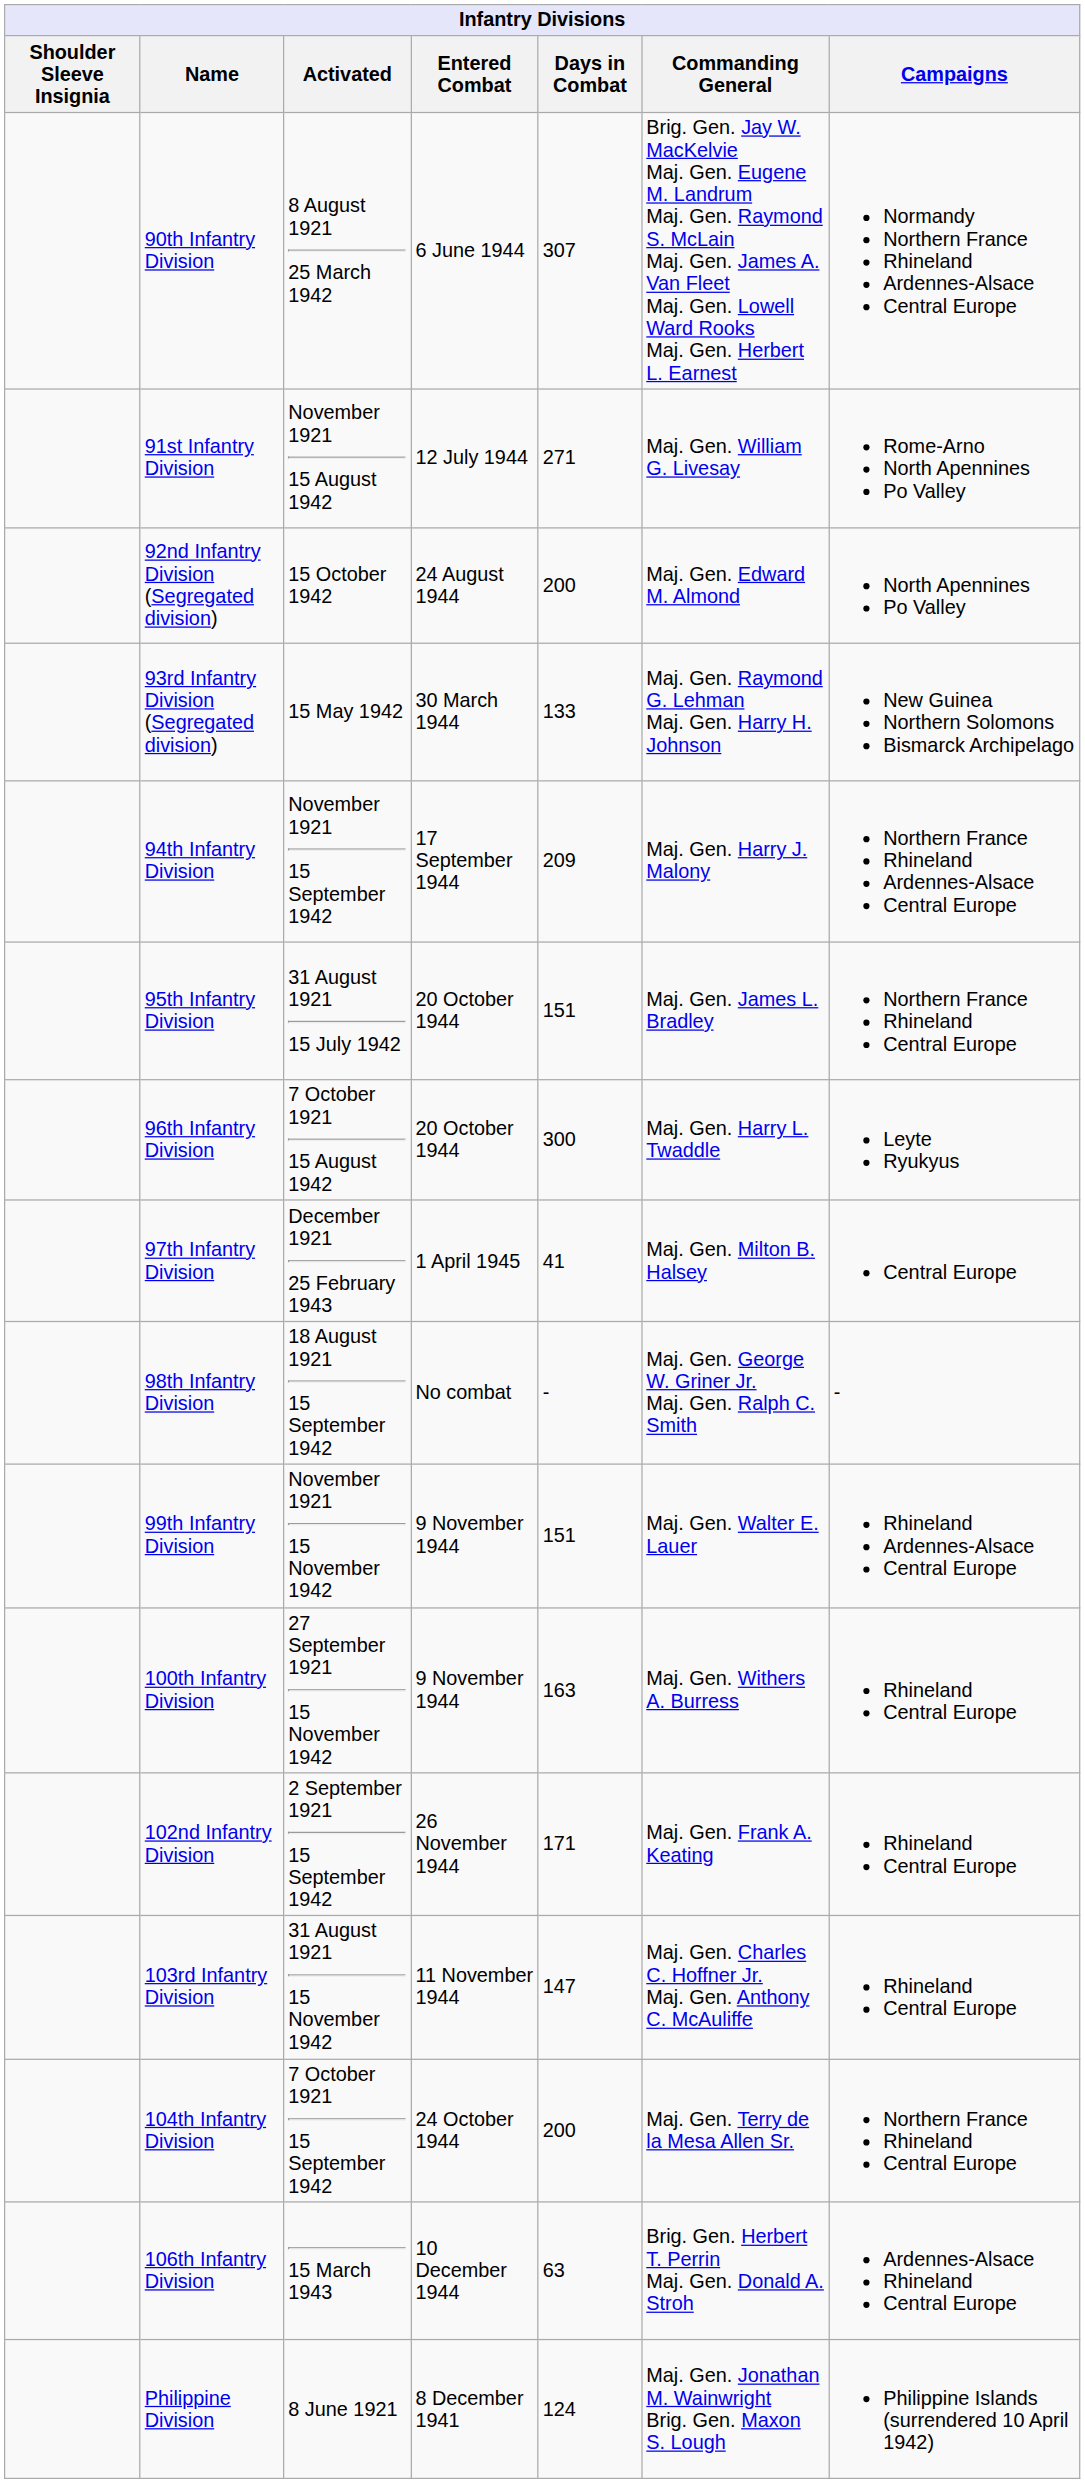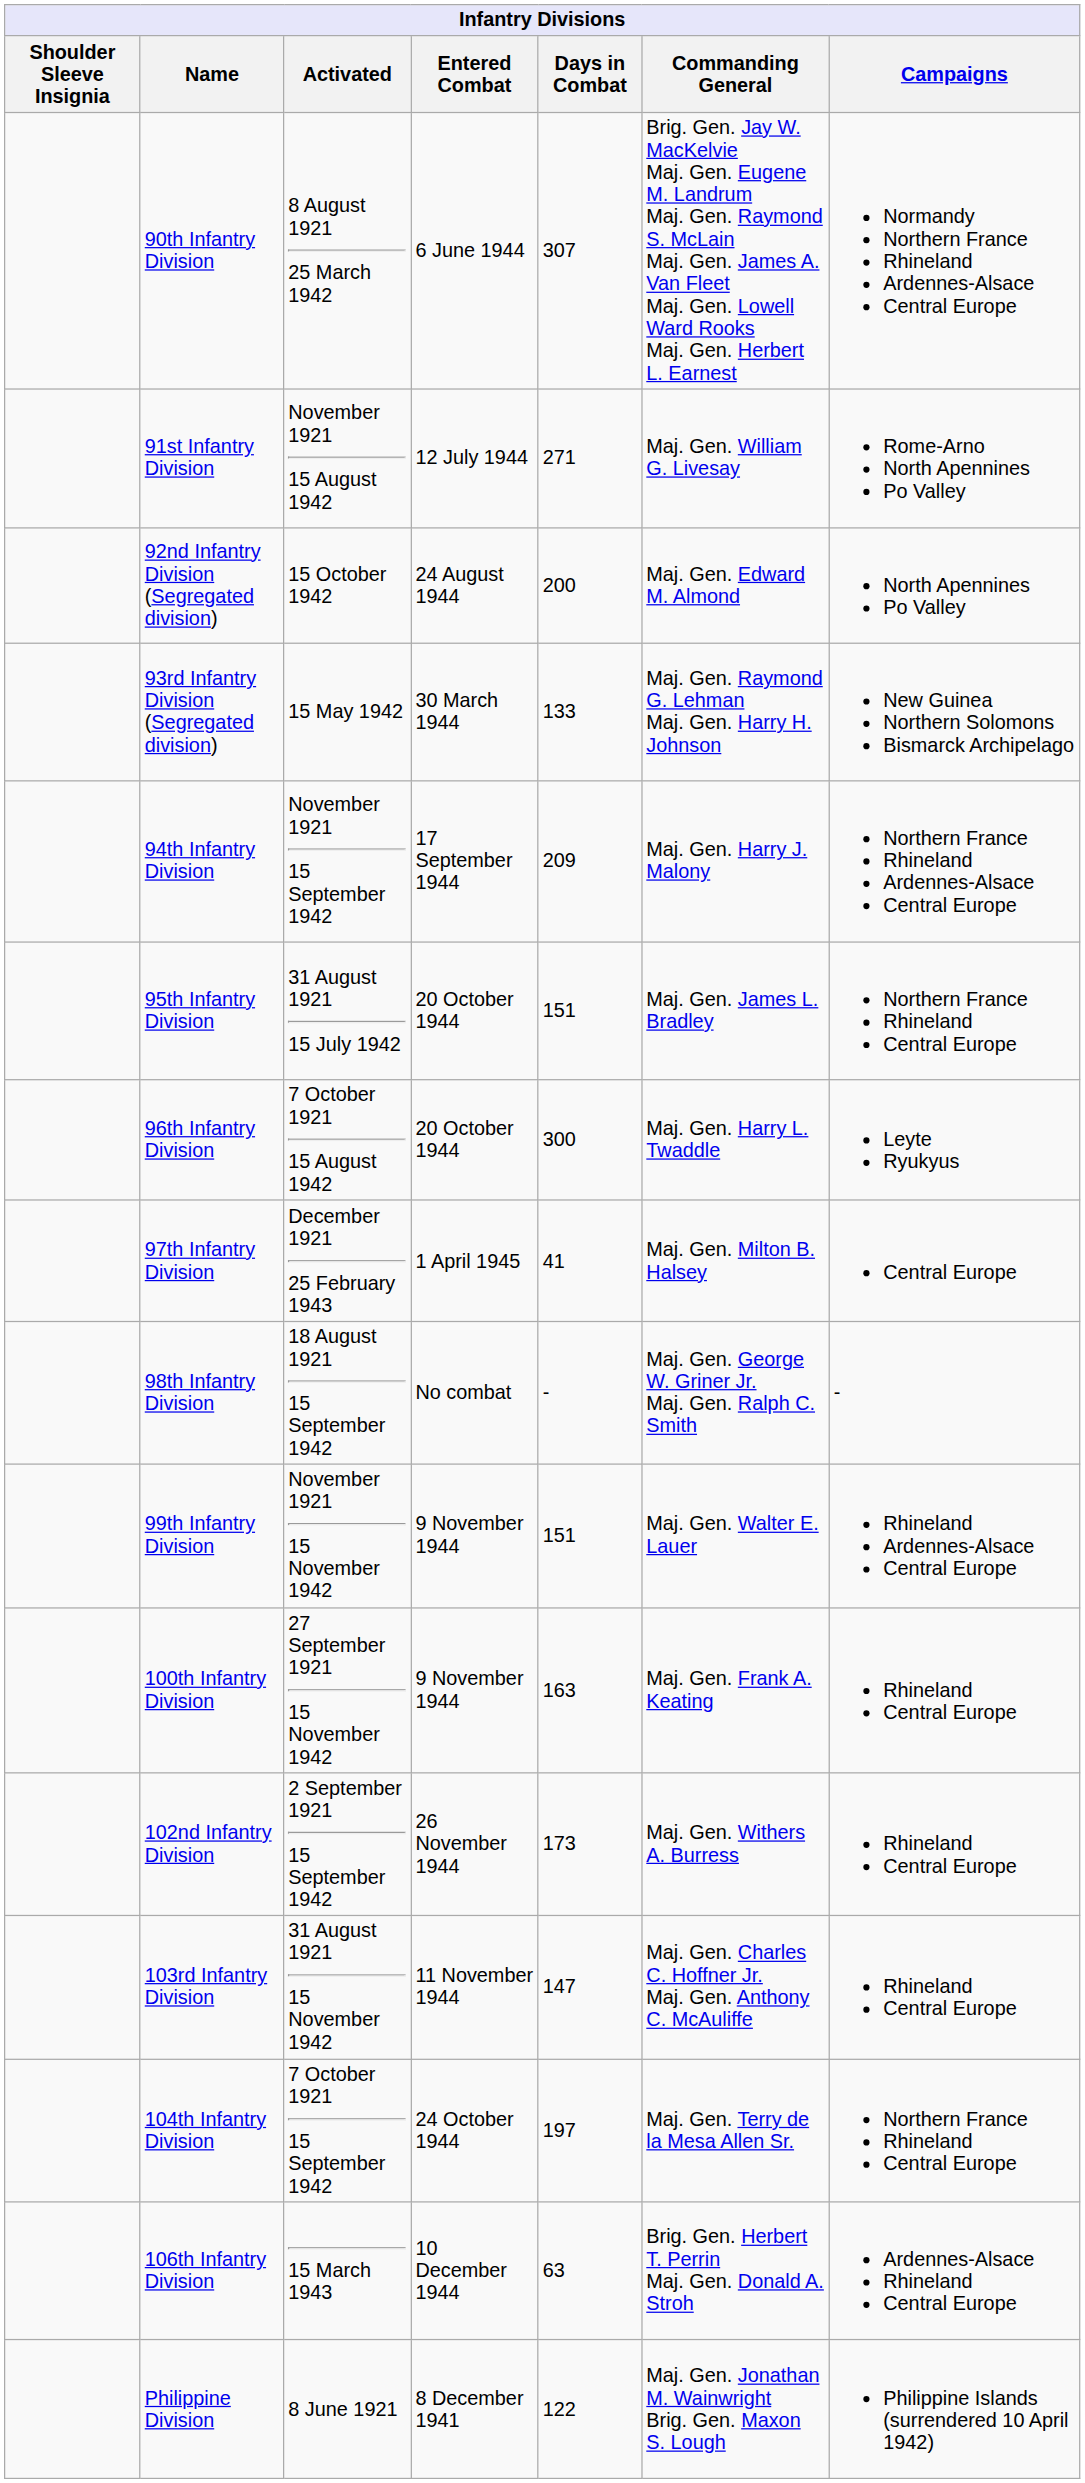(726, 1689) Maj. Gen. Withers A. Burress -> (729, 1689) Maj. Gen. Frank A. Keating
(559, 1844) 171 -> (559, 1844) 173
(729, 1844) Maj. Gen. Frank A. Keating -> (726, 1844) Maj. Gen. Withers A. Burress
(559, 2130) 200 -> (559, 2130) 197
(559, 2408) 124 -> (559, 2408) 122
